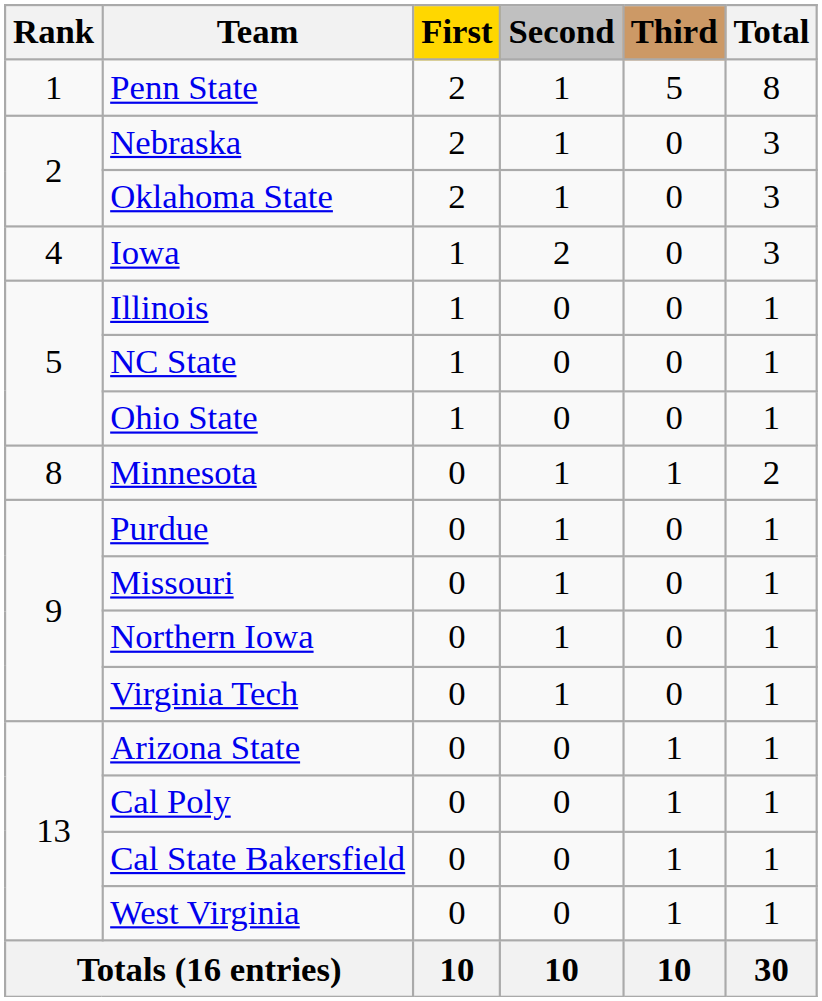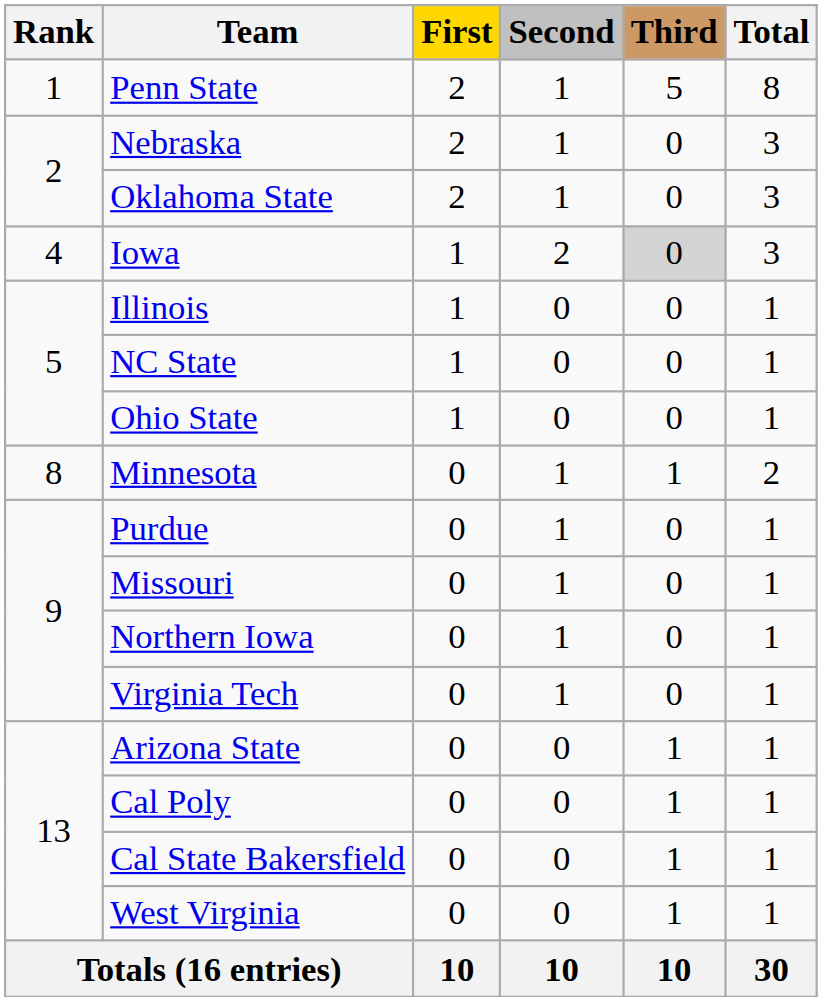(674, 252) no background -> (674, 252) lightgrey background
